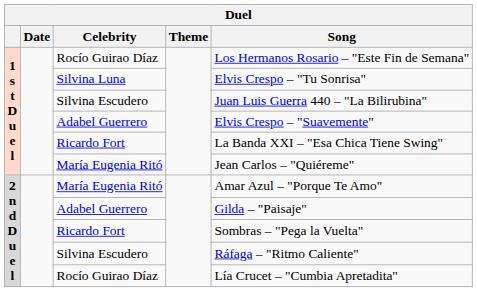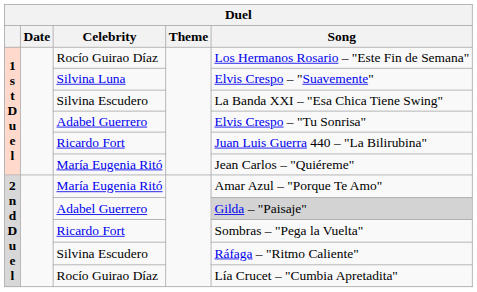(290, 79) Elvis Crespo – "Tu Sonrisa" -> (294, 79) Elvis Crespo – "Suavemente"
(321, 100) Juan Luis Guerra 440 – "La Bilirubina" -> (329, 100) La Banda XXI – "Esa Chica Tiene Swing"
(294, 121) Elvis Crespo – "Suavemente" -> (290, 121) Elvis Crespo – "Tu Sonrisa"
(329, 143) La Banda XXI – "Esa Chica Tiene Swing" -> (321, 143) Juan Luis Guerra 440 – "La Bilirubina"
(261, 208) no background -> (261, 208) lightgrey background
